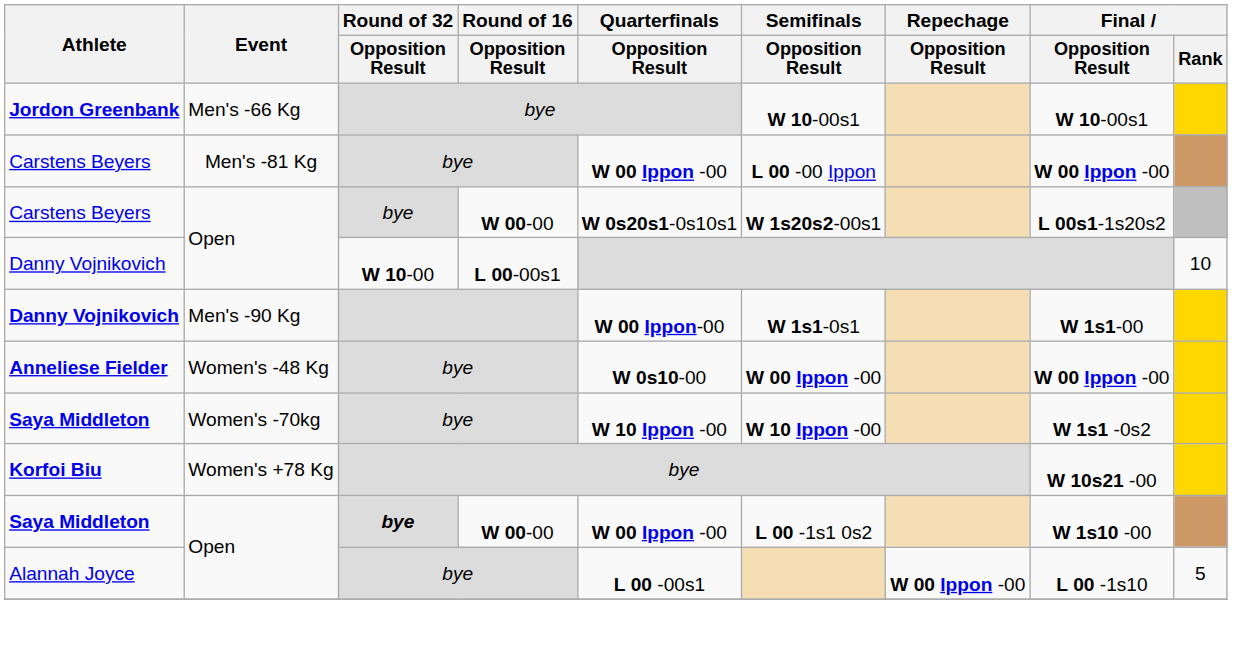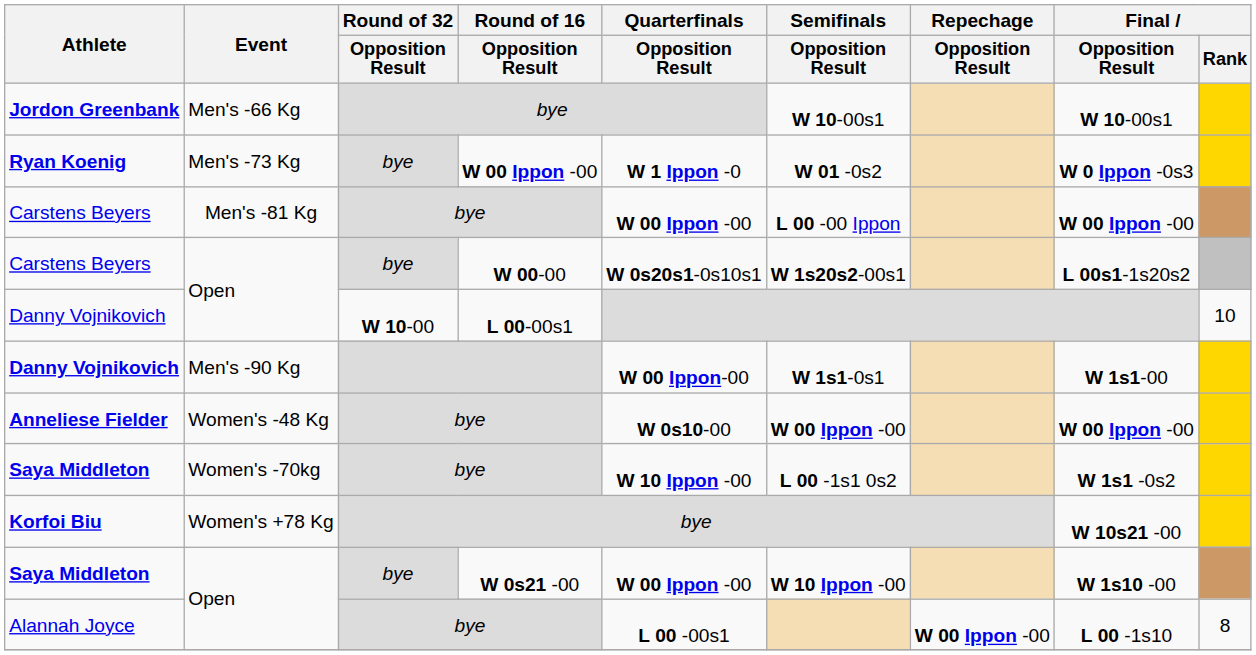+ row: (68, 161)
(814, 429) W 10 Ippon -00 -> (838, 481) L 00 -1s1 0s2
(398, 522) bold -> (398, 573) normal
(517, 533) W 00-00 -> (530, 584) W 0s21 -00
(814, 533) L 00 -1s1 0s2 -> (838, 584) W 10 Ippon -00
(1200, 573) 5 -> (1225, 625) 8
